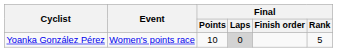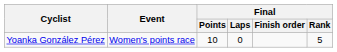(240, 40) lightgrey background -> (240, 40) no background
